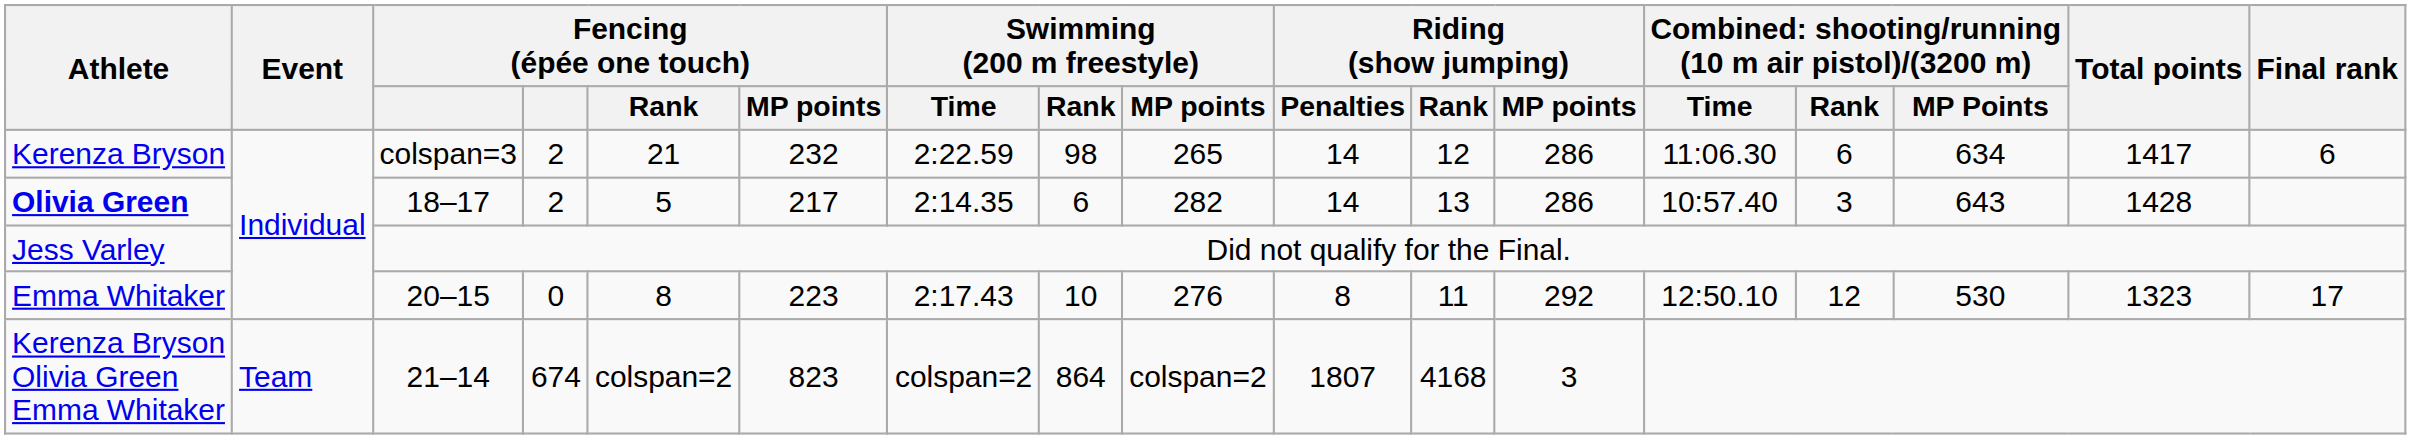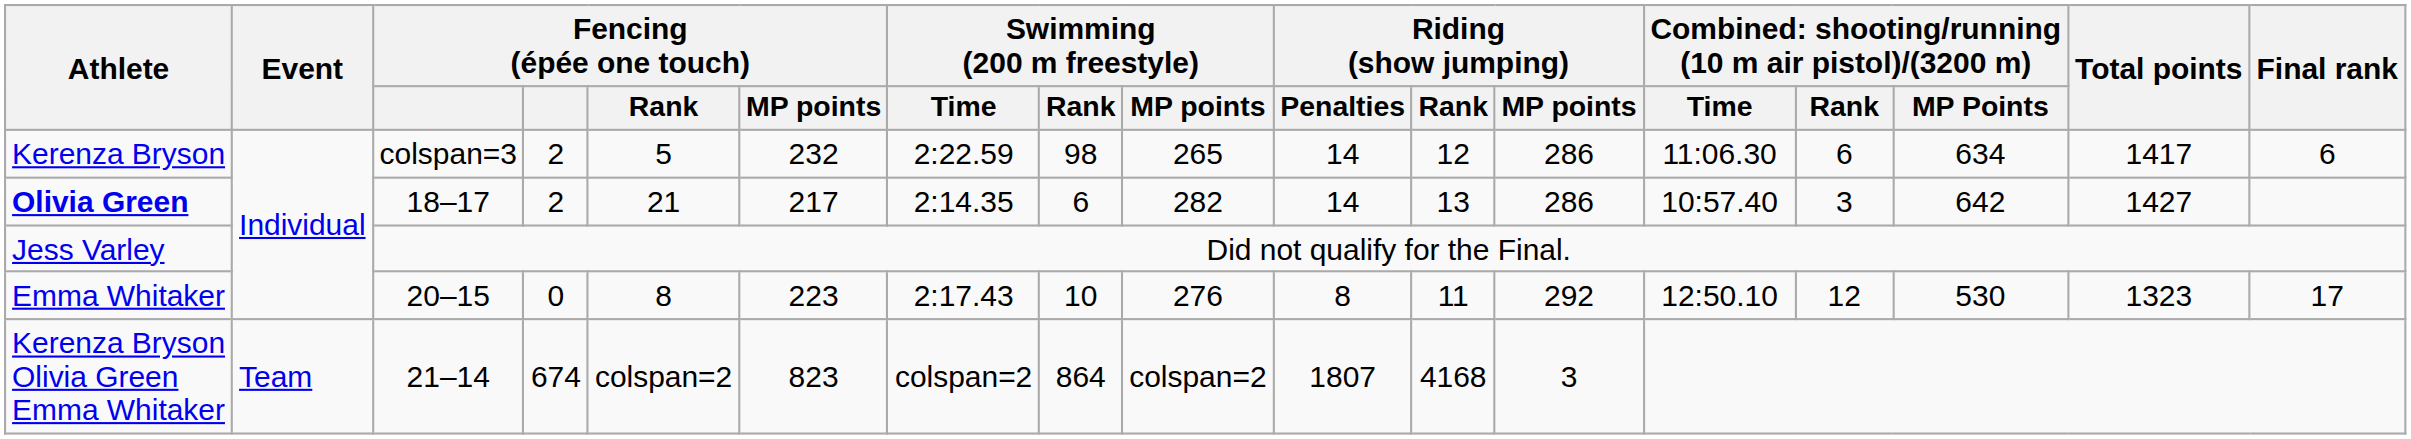(664, 154) 21 -> (664, 154) 5
(664, 202) 5 -> (664, 202) 21
(1980, 202) 643 -> (1980, 202) 642
(2159, 202) 1428 -> (2159, 202) 1427
